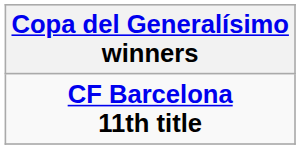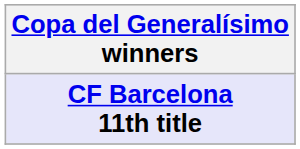(150, 108) no background -> (150, 108) lavender background
